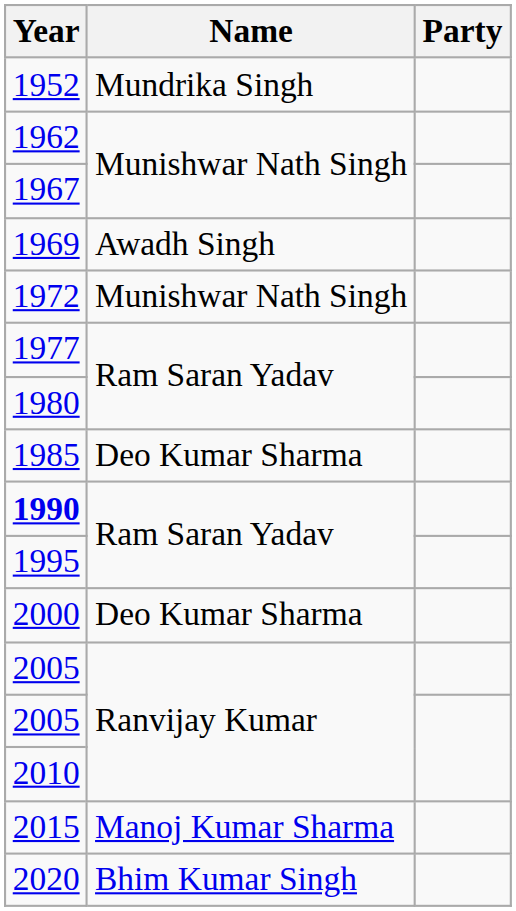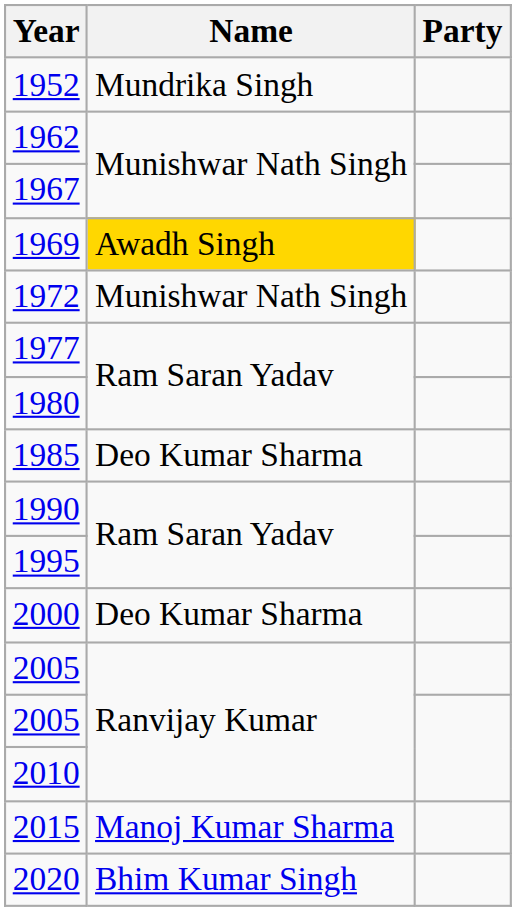(185, 243) no background -> (185, 243) gold background
(46, 508) bold -> (46, 508) normal
